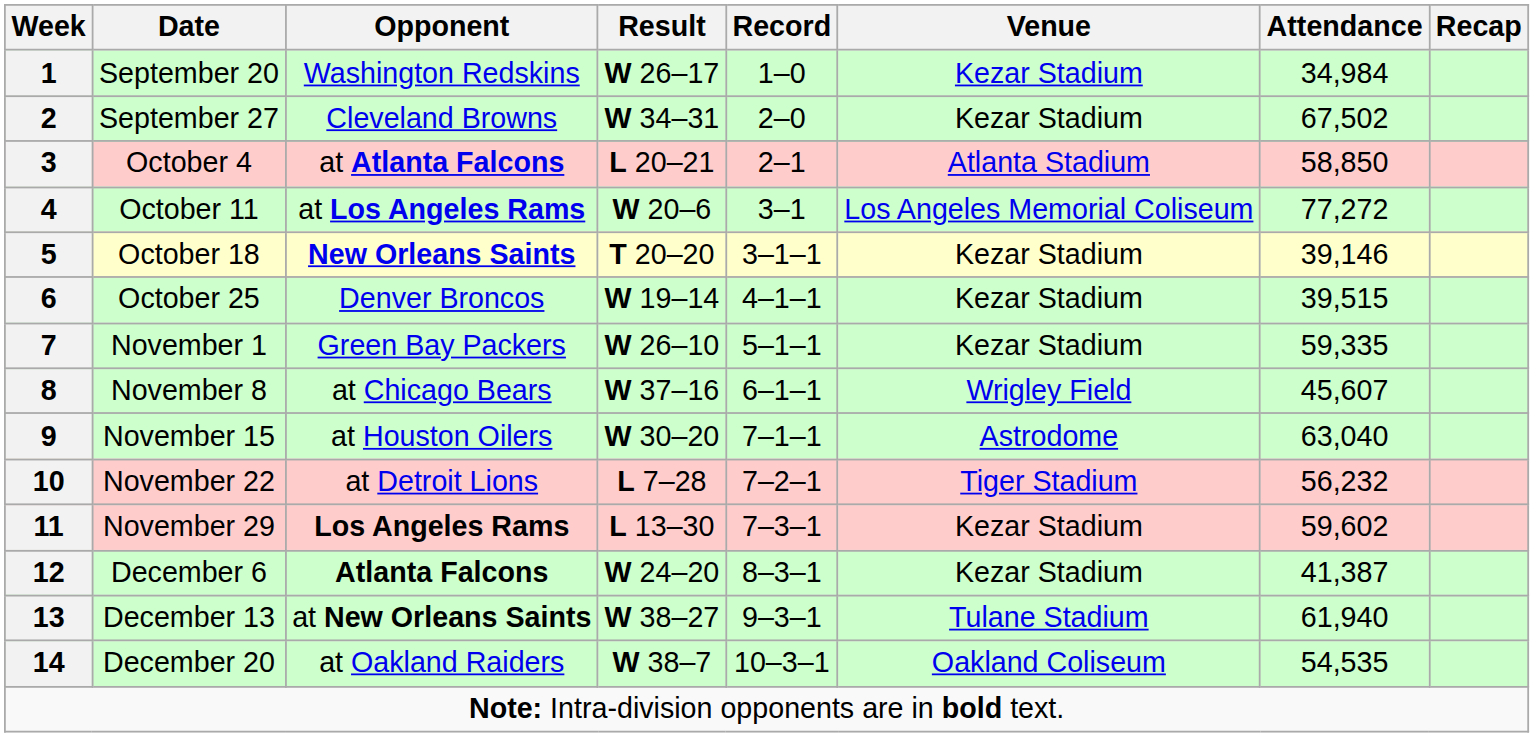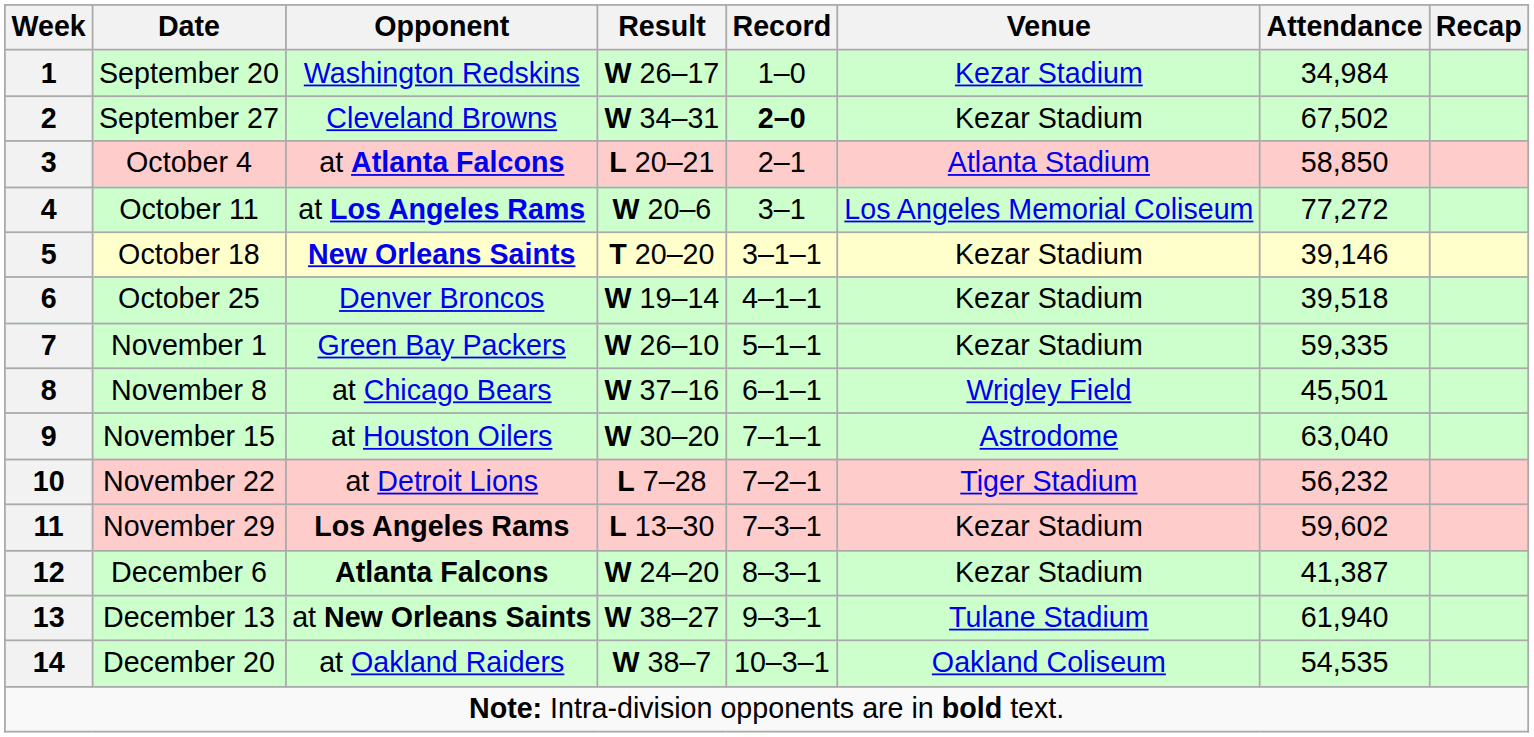(782, 118) normal -> (782, 118) bold
(1345, 299) 39,515 -> (1345, 299) 39,518
(1345, 390) 45,607 -> (1345, 390) 45,501
